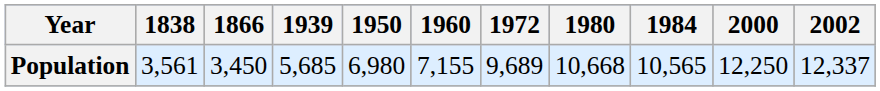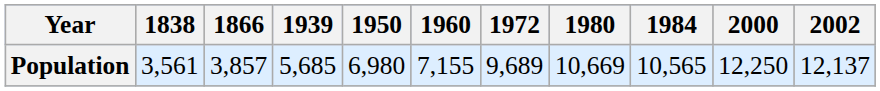(239, 65) 3,450 -> (239, 65) 3,857
(590, 65) 10,668 -> (590, 65) 10,669
(835, 65) 12,337 -> (835, 65) 12,137
